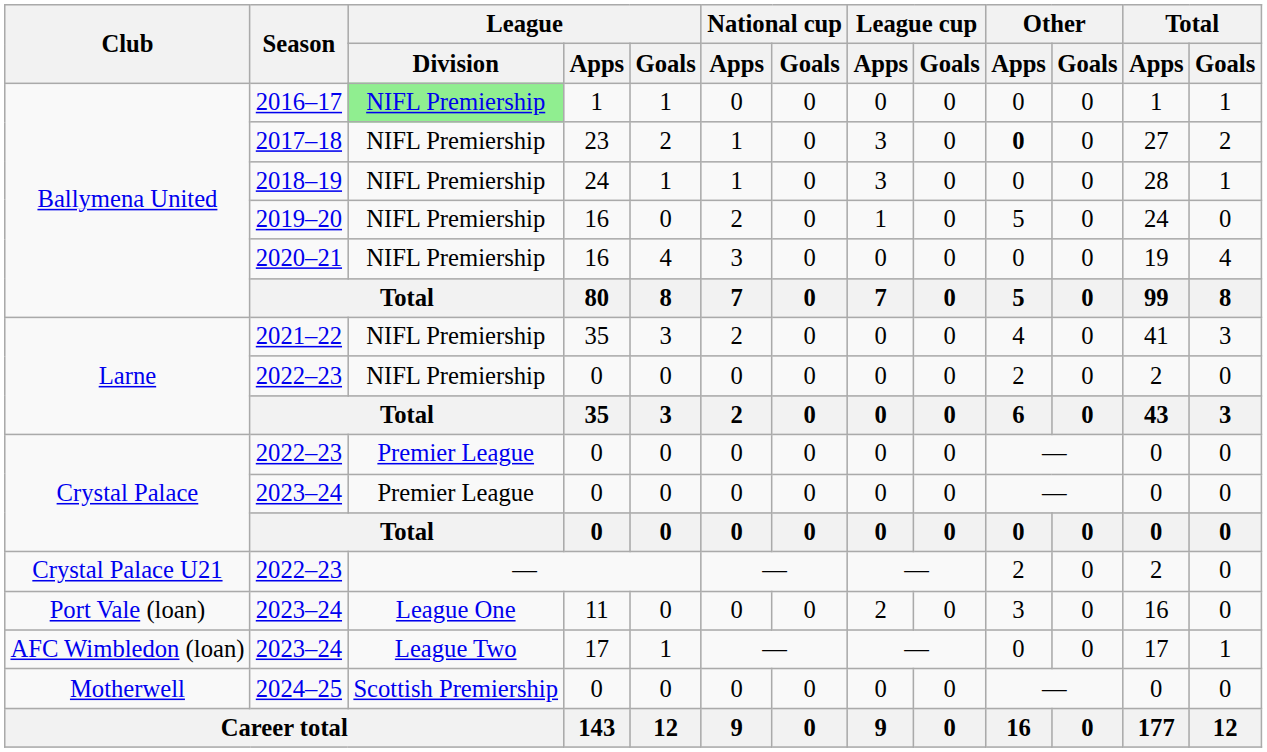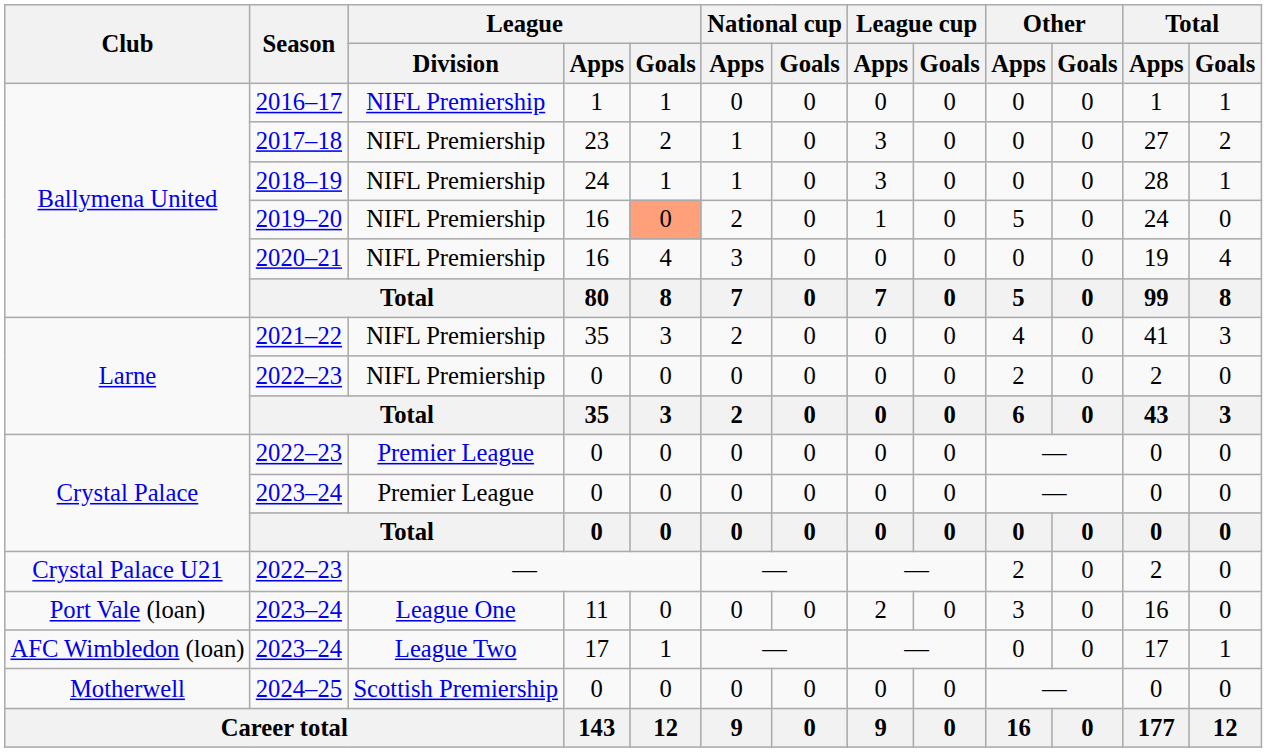(456, 102) lightgreen background -> (456, 102) no background
(1019, 141) bold -> (1019, 141) normal
(666, 219) no background -> (666, 219) lightsalmon background
